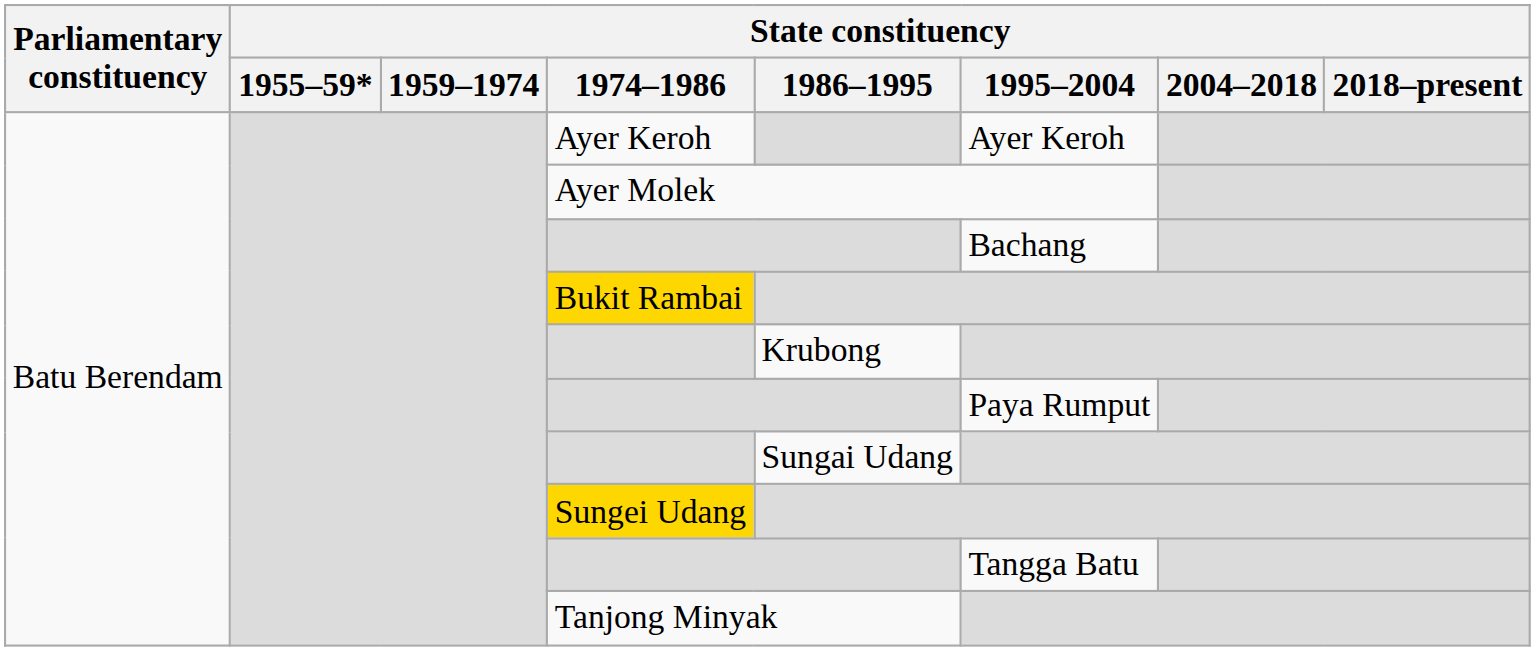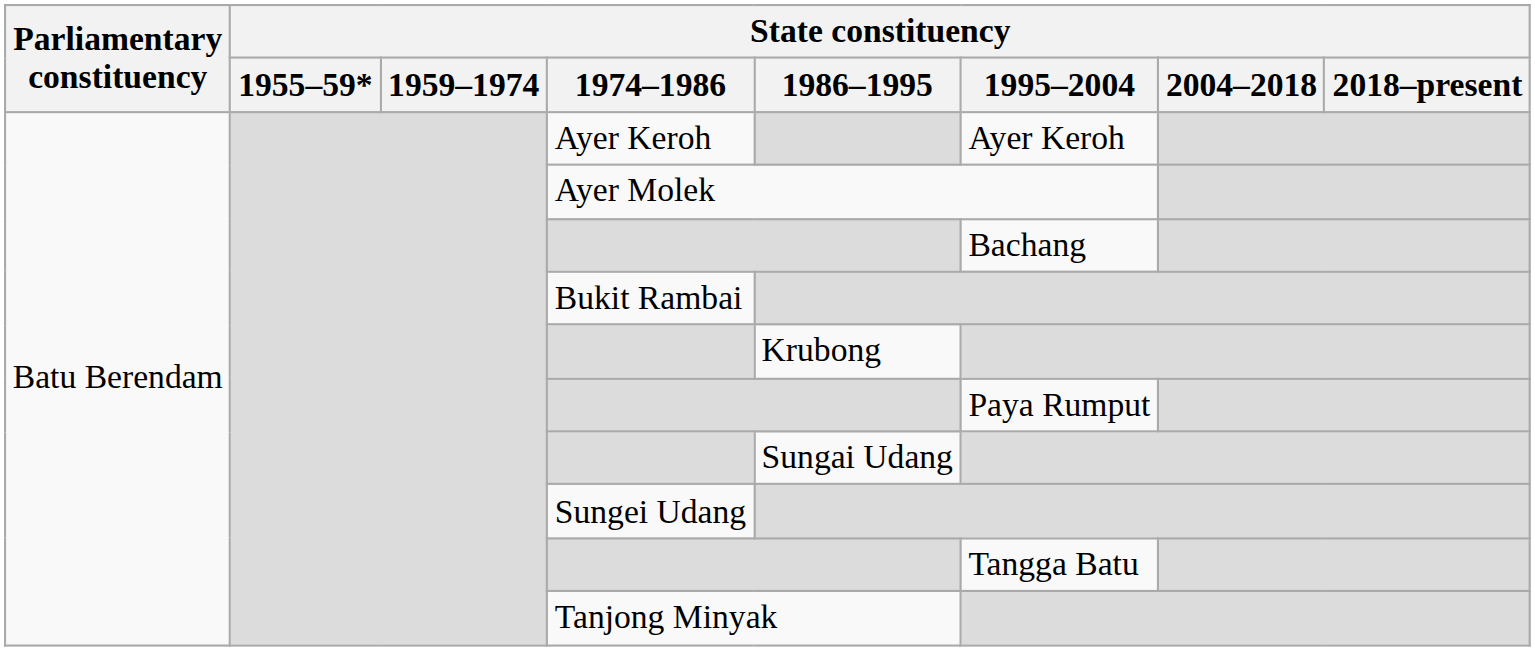(649, 297) gold background -> (649, 297) no background
(650, 510) gold background -> (650, 510) no background
